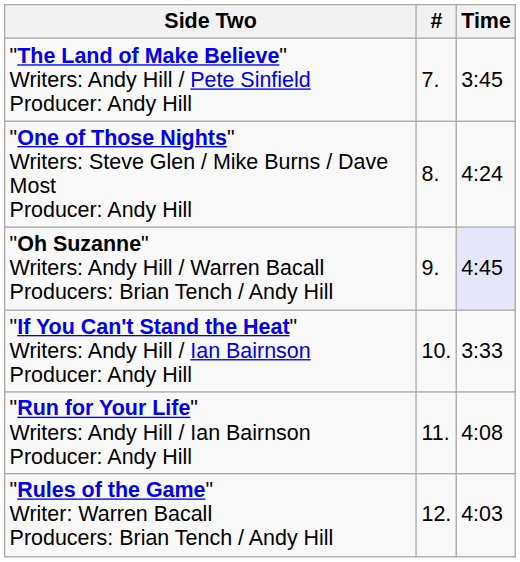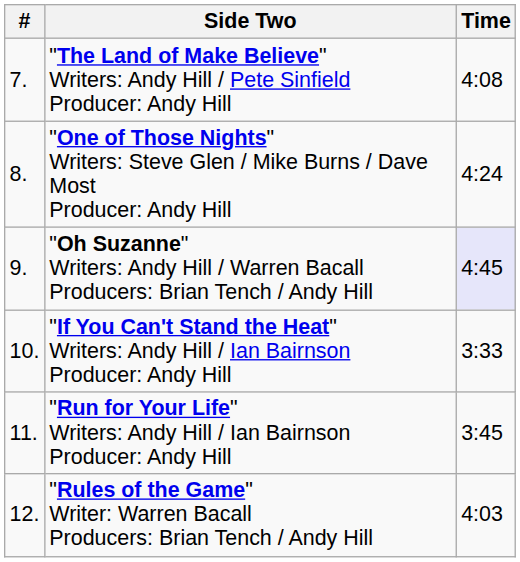columns swapped: (436, 21) <-> (211, 21)
(482, 79) 3:45 -> (482, 79) 4:08
(482, 432) 4:08 -> (482, 432) 3:45
